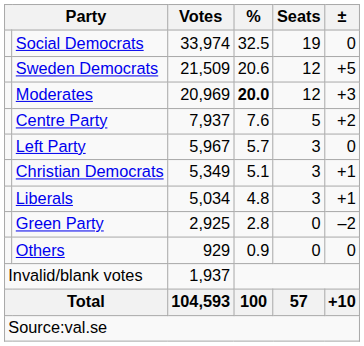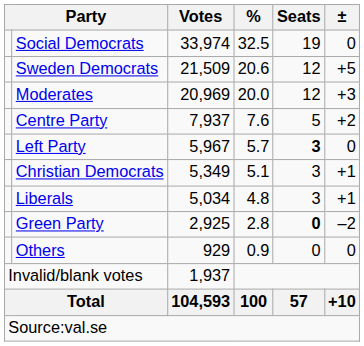(254, 95) bold -> (254, 95) normal
(316, 146) normal -> (316, 146) bold
(316, 224) normal -> (316, 224) bold
